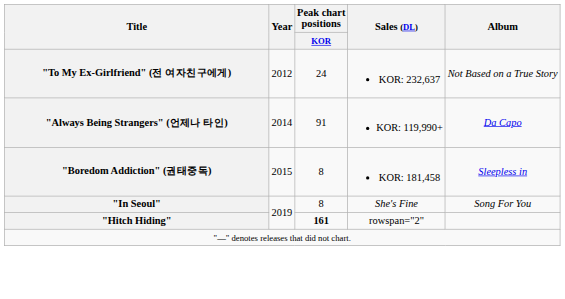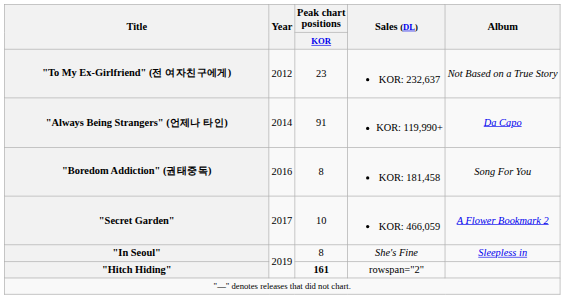(321, 73) 24 -> (321, 73) 23
(282, 171) 2015 -> (282, 171) 2016
(503, 171) Sleepless in -> (503, 171) Song For You
+ row: (137, 220)
(503, 204) Song For You -> (503, 253) Sleepless in
